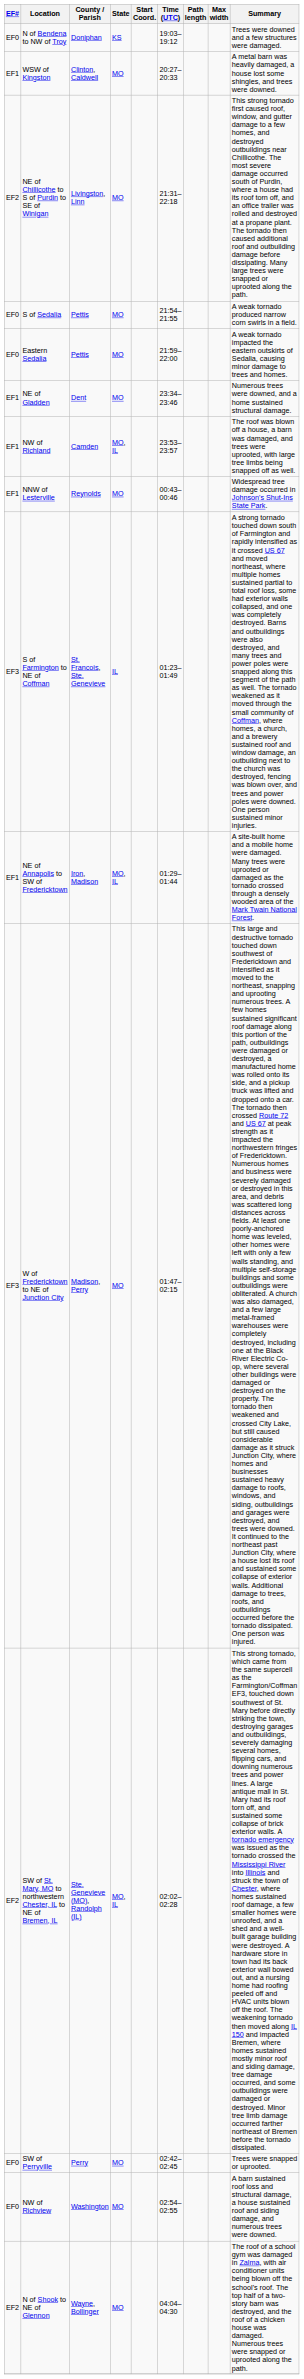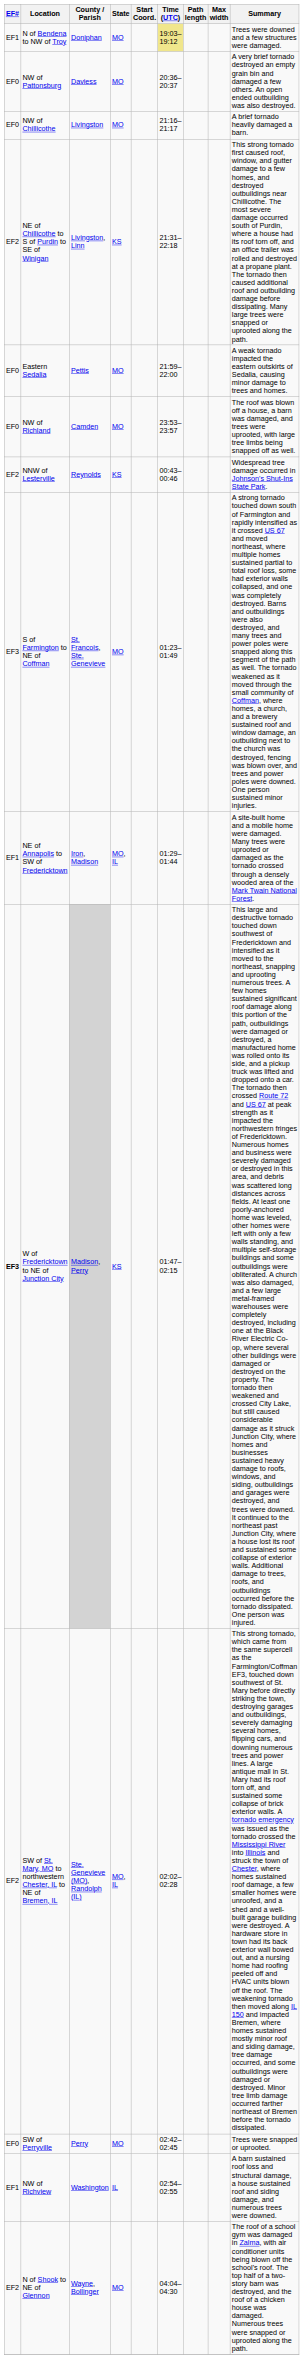(12, 37) EF0 -> (12, 37) EF1
(117, 37) KS -> (118, 37) MO
(170, 37) no background -> (170, 37) khaki background
- row: (36, 73)
+ row: (42, 81)
+ row: (39, 125)
(118, 198) MO -> (117, 242) KS
- row: (42, 315)
- row: (36, 398)
(12, 446) EF1 -> (12, 427) EF0
(119, 446) MO, IL -> (118, 427) MO
(12, 494) EF1 -> (12, 474) EF2
(118, 494) MO -> (117, 474) KS
(115, 671) IL -> (118, 652) MO
(12, 1286) normal -> (12, 1266) bold
(86, 1286) no background -> (86, 1266) lightgrey background
(118, 1286) MO -> (117, 1266) KS
(12, 2207) EF0 -> (12, 2187) EF1
(118, 2207) MO -> (115, 2187) IL
